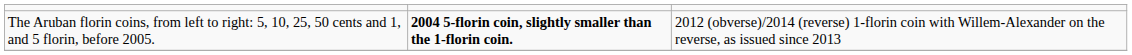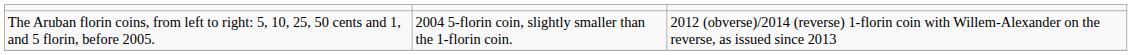(531, 30) bold -> (530, 30) normal
